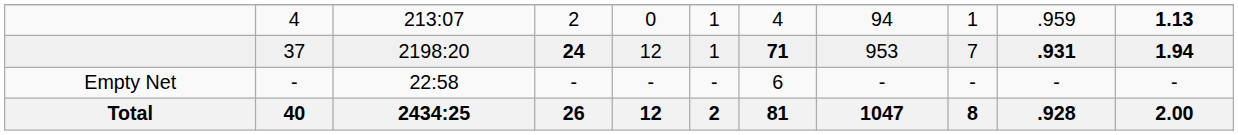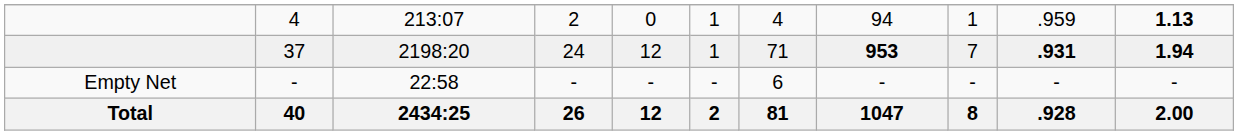(574, 51) bold -> (574, 51) normal
(778, 51) bold -> (778, 51) normal
(882, 51) normal -> (882, 51) bold
